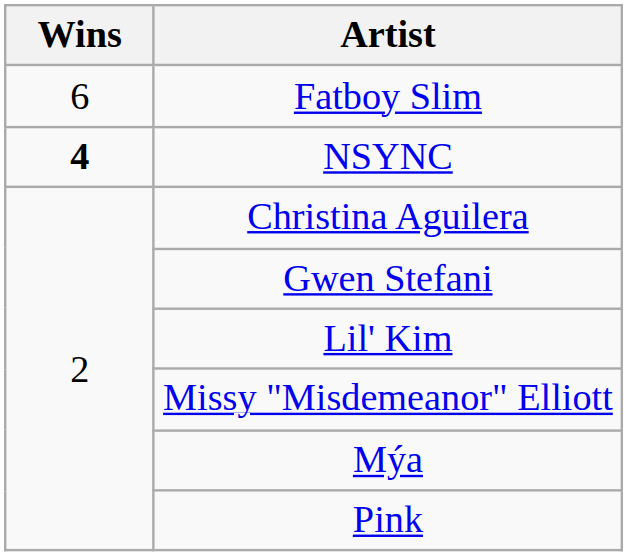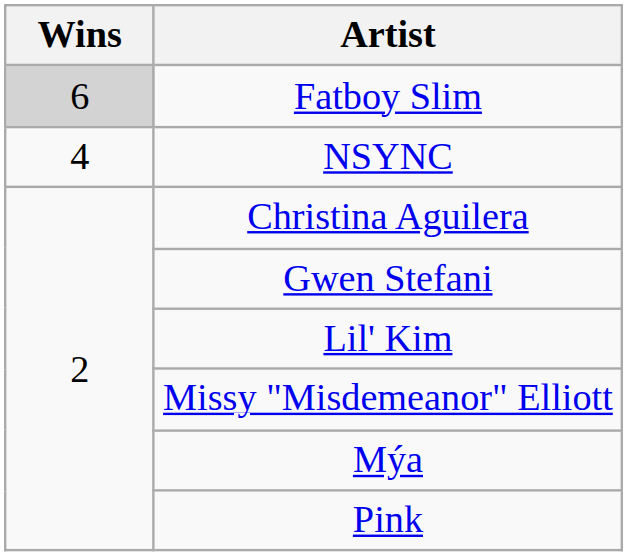(80, 95) no background -> (80, 95) lightgrey background
(80, 156) bold -> (80, 156) normal
